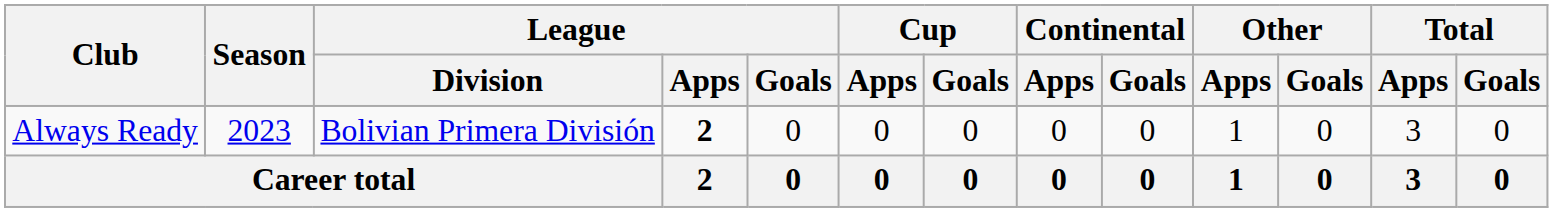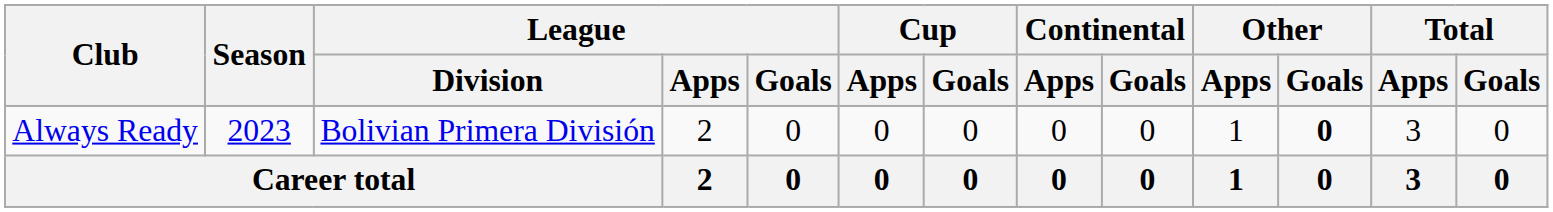(705, 130) bold -> (705, 130) normal
(1325, 130) normal -> (1325, 130) bold
